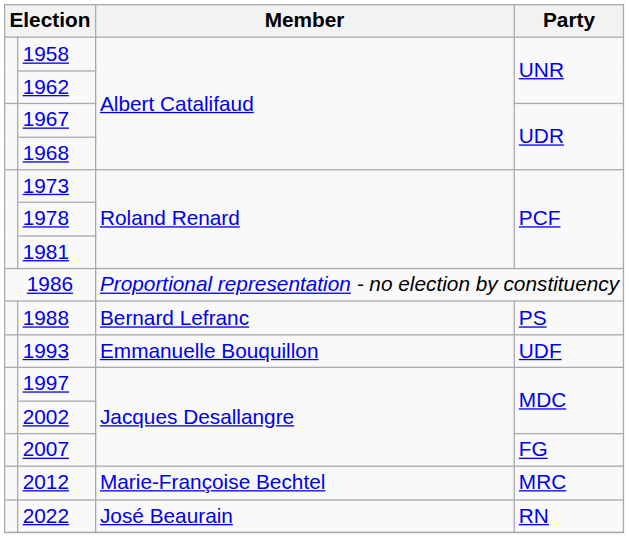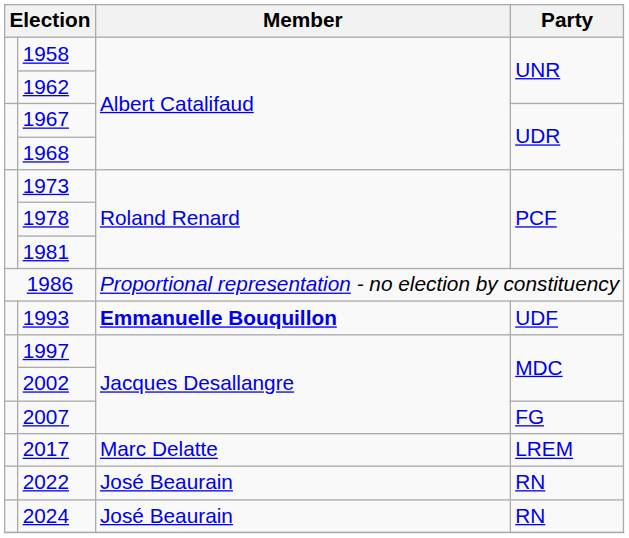- row: (46, 317)
(209, 350) normal -> (218, 317) bold
- row: (46, 482)
+ row: (46, 449)
+ row: (46, 515)
